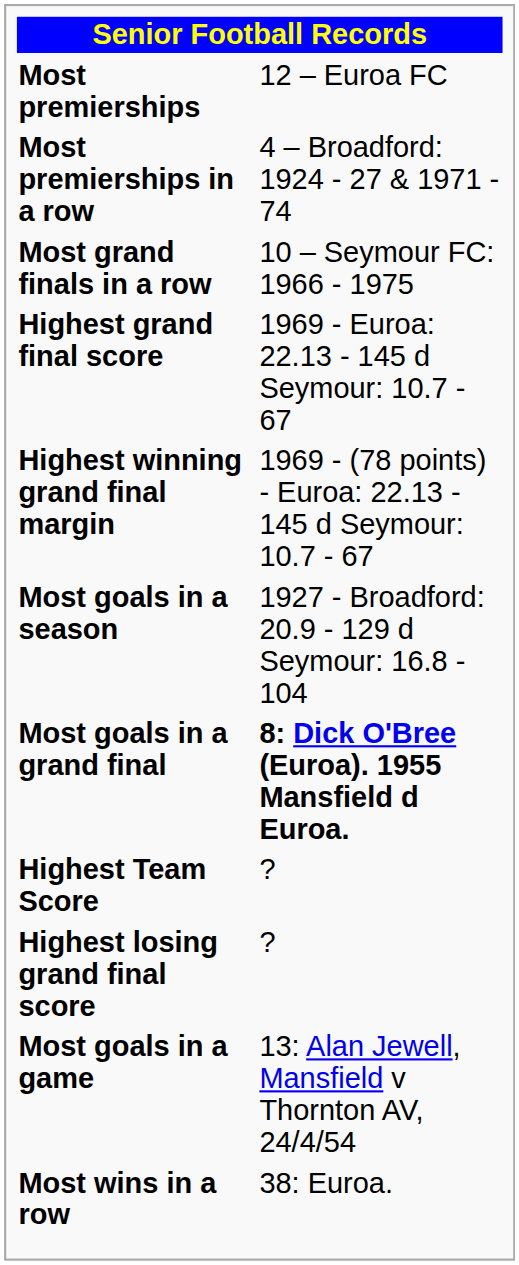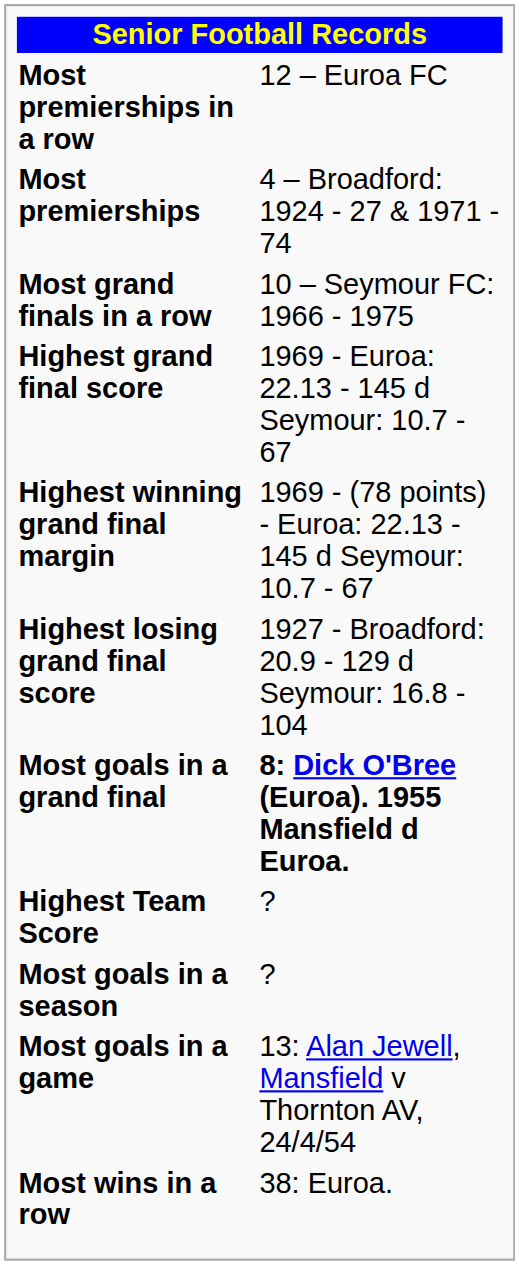(109, 91) Most premierships -> (126, 107) Most premierships in a row
(126, 179) Most premierships in a row -> (109, 195) Most premierships
(123, 613) Most goals in a season -> (118, 661) Highest losing grand final score
(118, 974) Highest losing grand final score -> (123, 990) Most goals in a season
